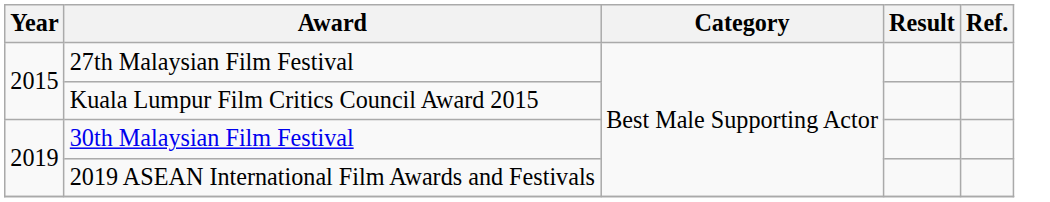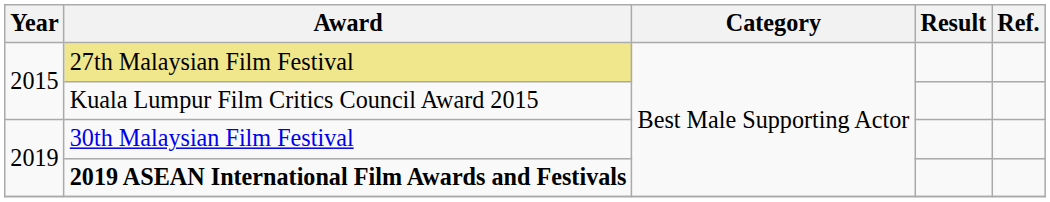(212, 61) no background -> (212, 61) khaki background
(332, 176) normal -> (348, 176) bold
